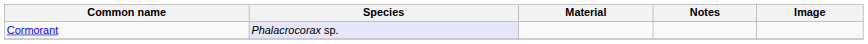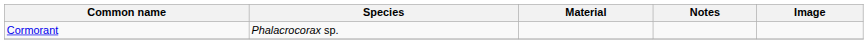(295, 30) lavender background -> (295, 30) no background
